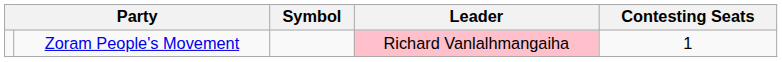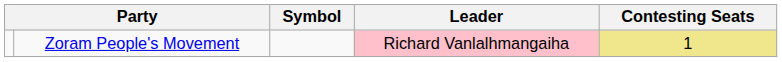(688, 43) no background -> (688, 43) khaki background
